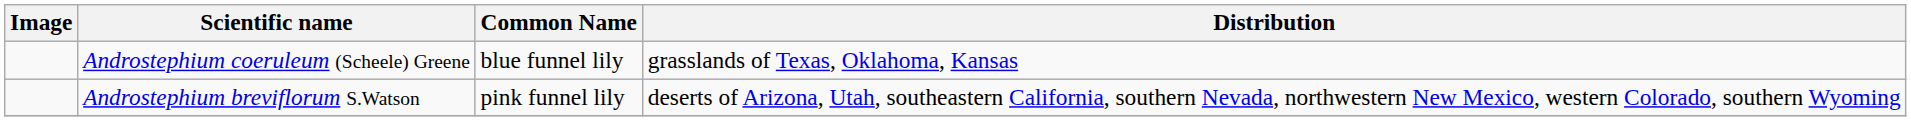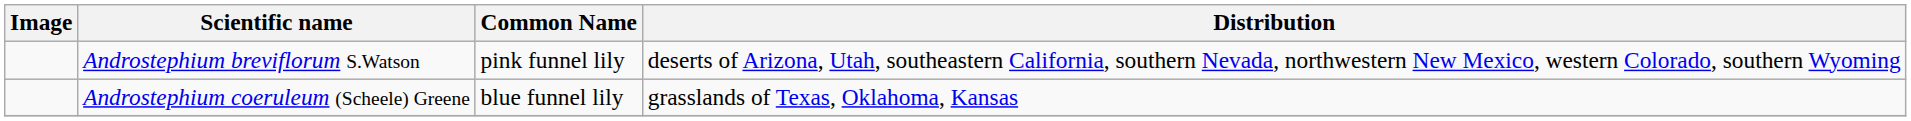rows swapped: (251, 97) <-> (277, 60)
